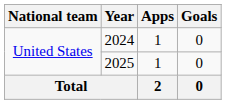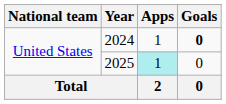(199, 39) normal -> (199, 39) bold
(158, 63) no background -> (158, 63) paleturquoise background
